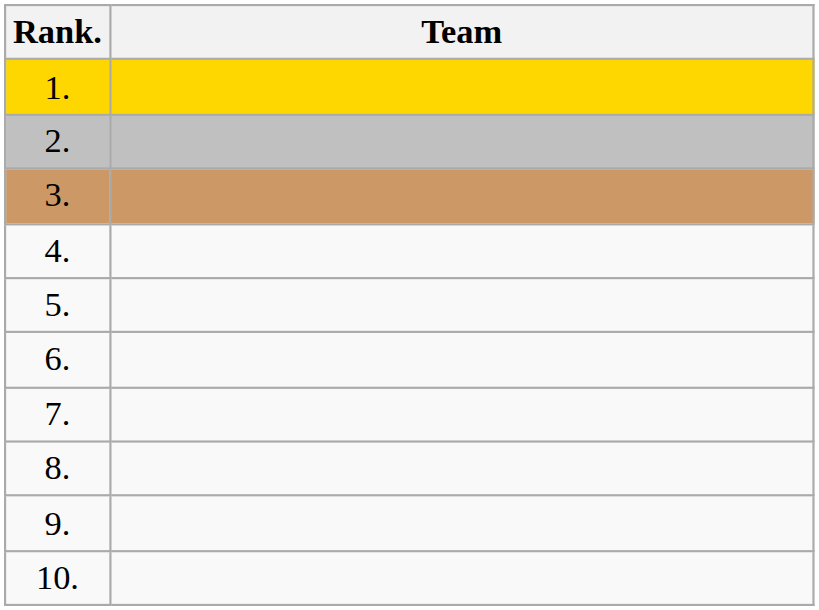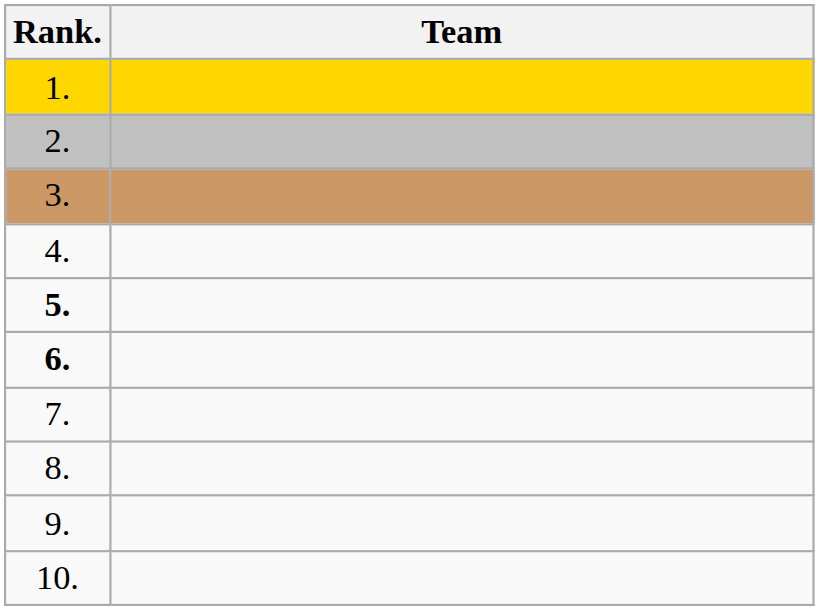(57, 304) normal -> (57, 304) bold
(57, 359) normal -> (57, 359) bold
